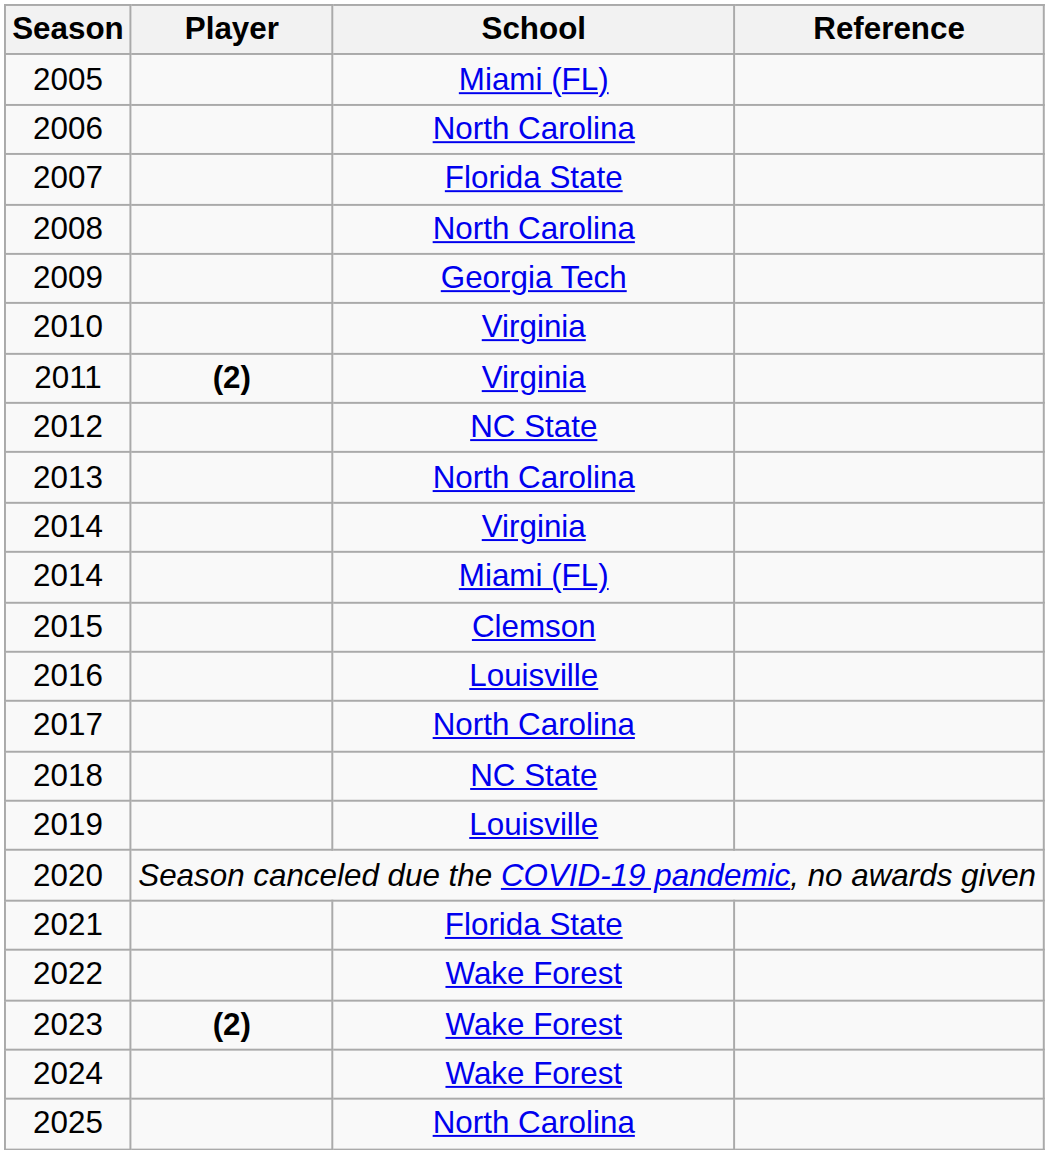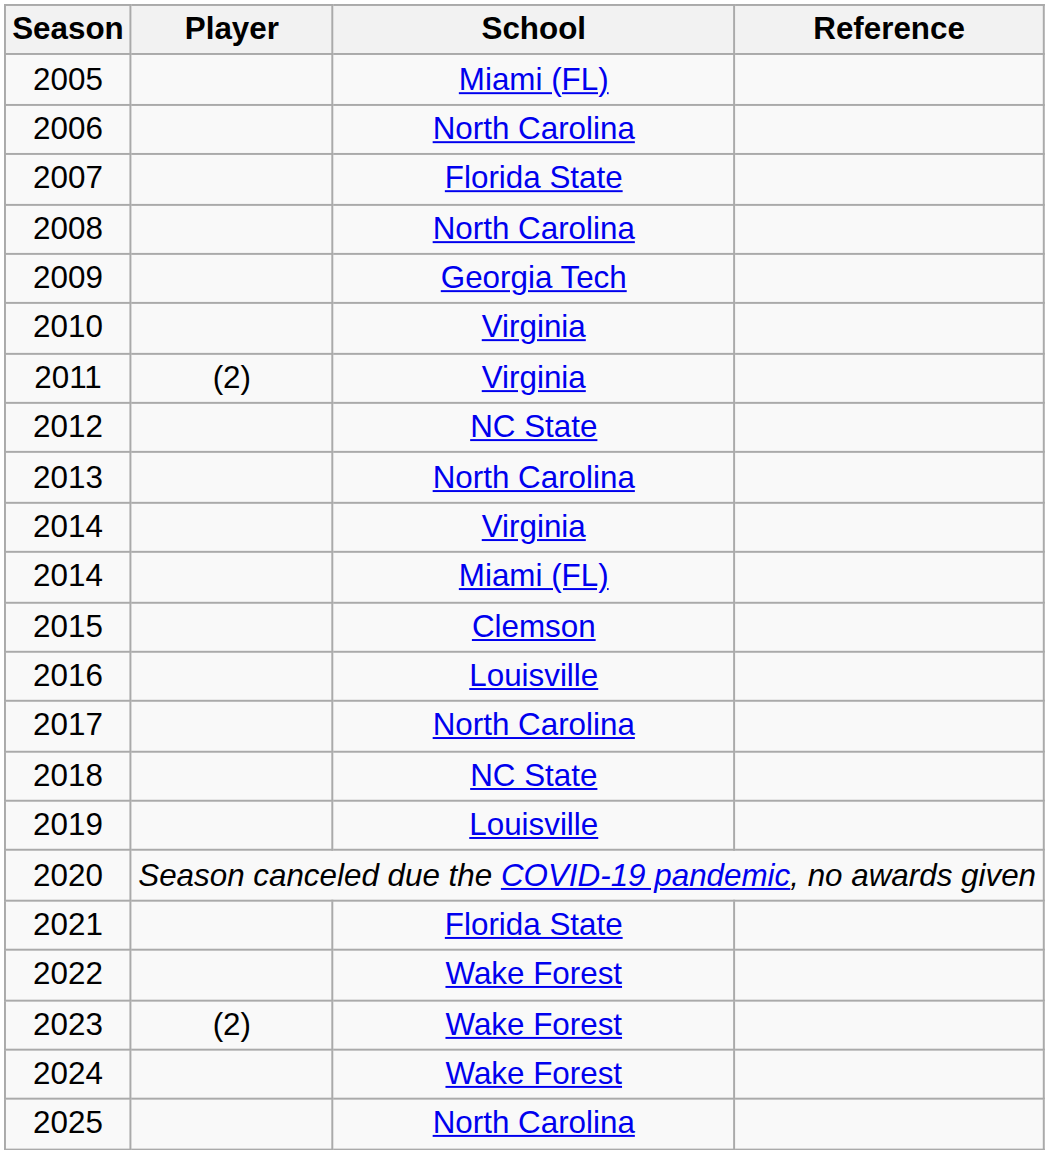(232, 377) bold -> (232, 377) normal
(232, 1024) bold -> (232, 1024) normal
